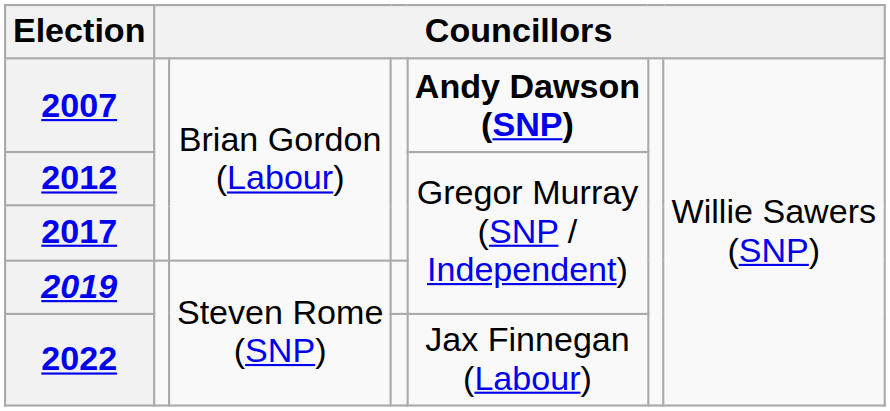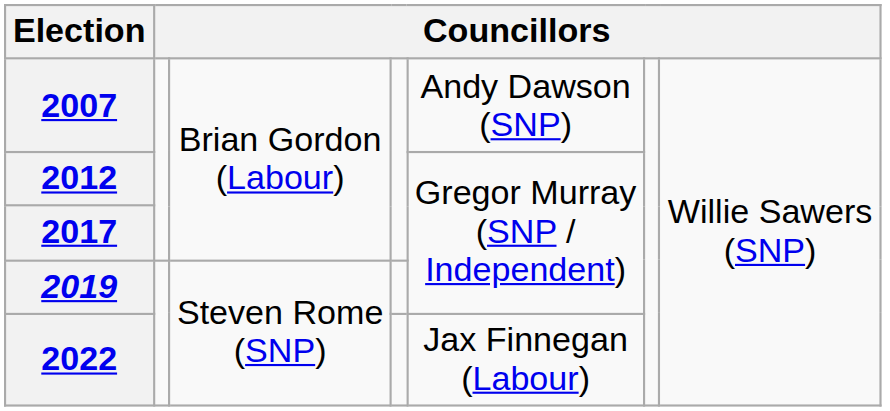(527, 104) bold -> (526, 104) normal
